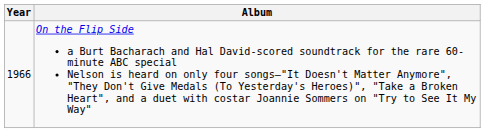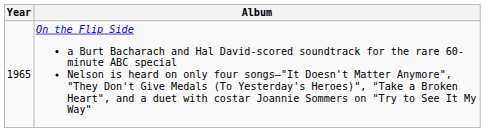(19, 74) 1966 -> (19, 74) 1965
